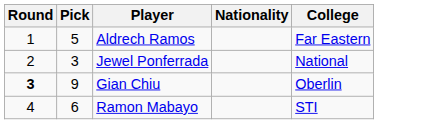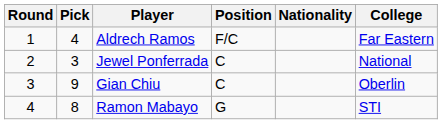+ column: (243, 15)
(75, 38) 5 -> (75, 38) 4
(31, 84) bold -> (31, 84) normal
(75, 107) 6 -> (75, 107) 8
